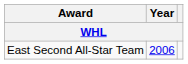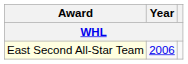(75, 50) no background -> (75, 50) lightyellow background
